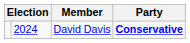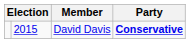(26, 30) 2024 -> (26, 30) 2015
